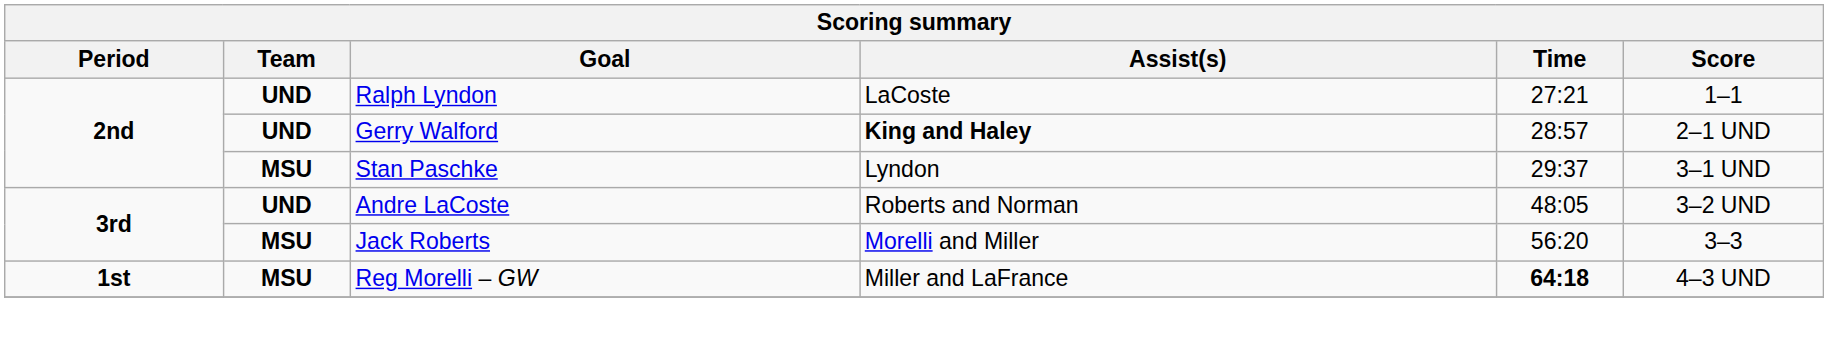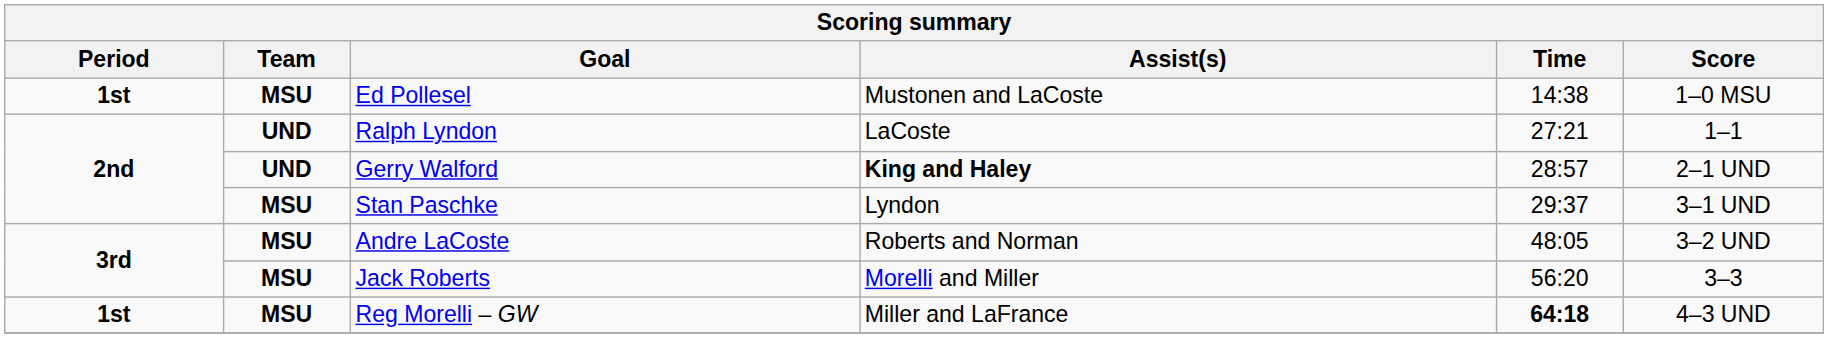+ row: (413, 95)
(287, 205) UND -> (287, 242) MSU
